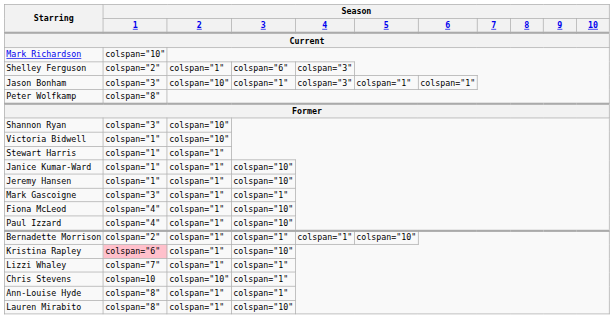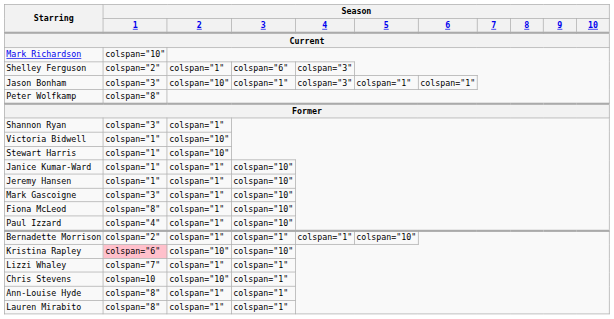(199, 125) colspan="10" -> (197, 125) colspan="1"
(197, 153) colspan="1" -> (199, 153) colspan="10"
(261, 195) colspan="1" -> (263, 195) colspan="10"
(133, 209) colspan="4" -> (133, 209) colspan="8"
(197, 251) colspan="1" -> (199, 251) colspan="10"
(263, 307) colspan="10" -> (261, 307) colspan="1"
